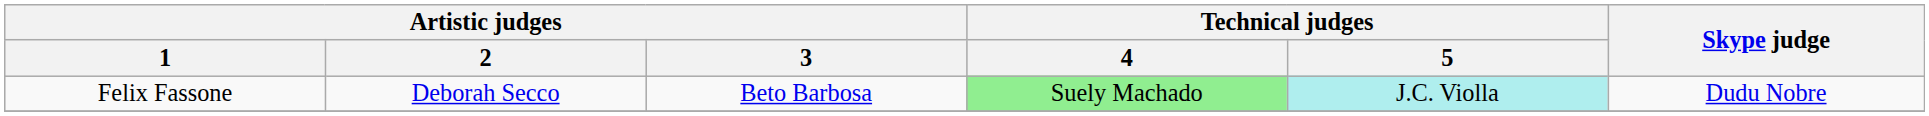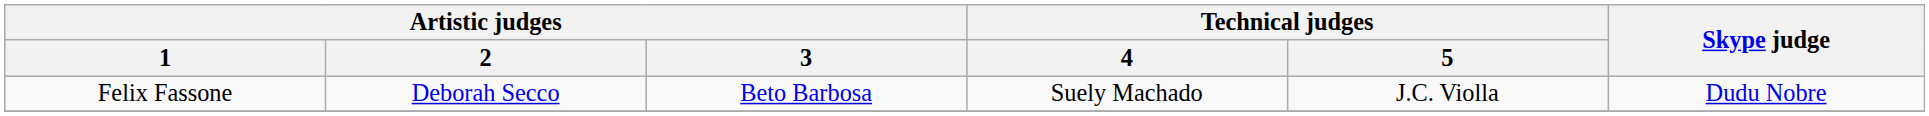(1127, 93) lightgreen background -> (1127, 93) no background
(1447, 93) paleturquoise background -> (1447, 93) no background
